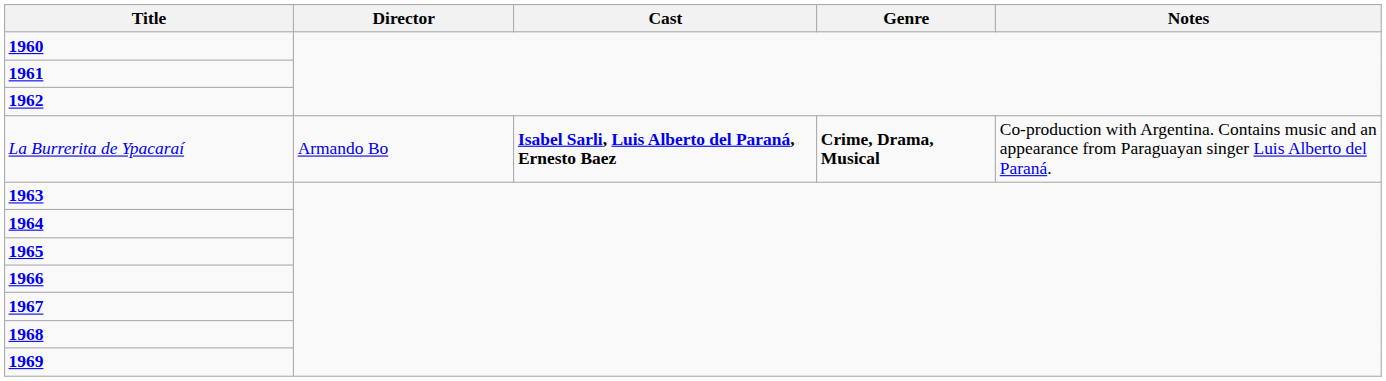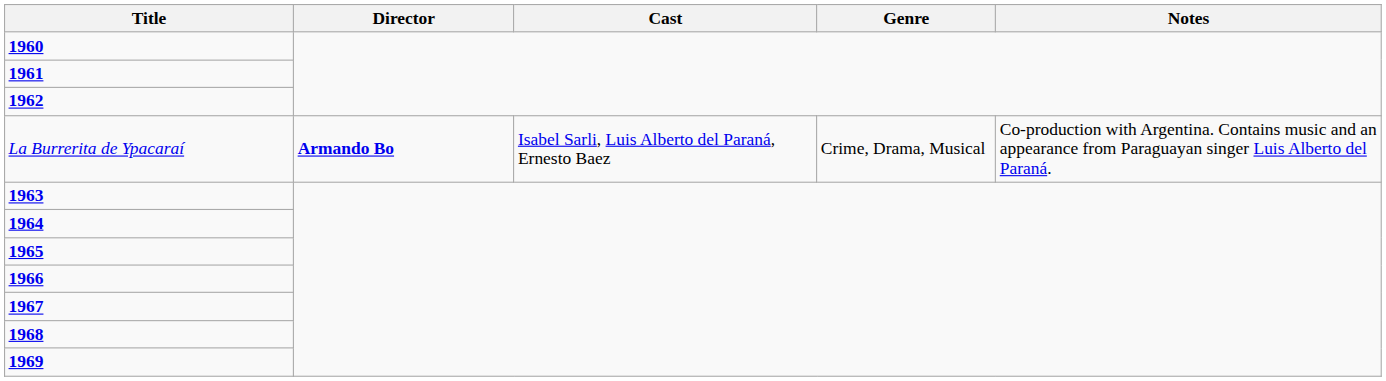(343, 148) normal -> (346, 148) bold
(656, 148) bold -> (647, 148) normal
(877, 148) bold -> (903, 148) normal
